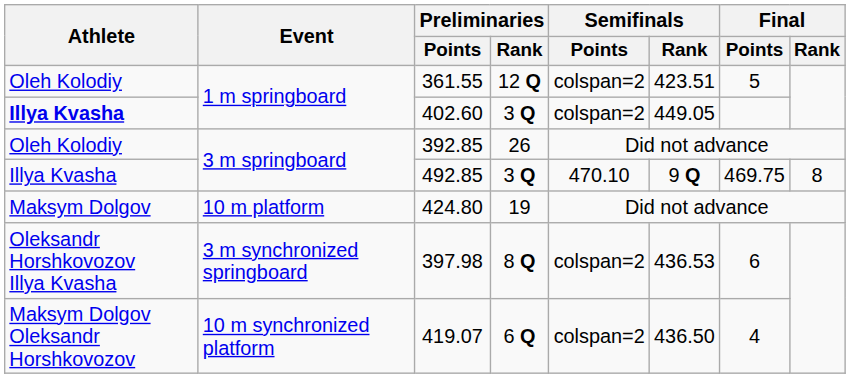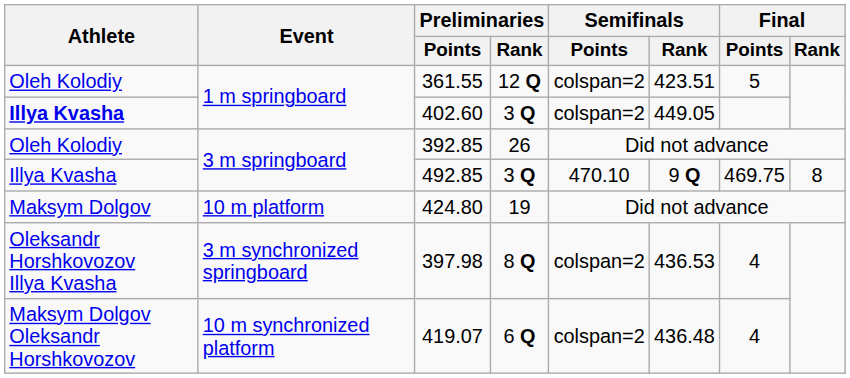(754, 261) 6 -> (754, 261) 4
(684, 336) 436.50 -> (684, 336) 436.48
